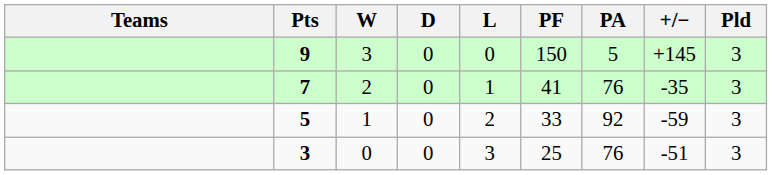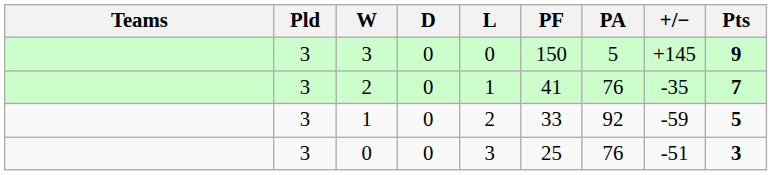columns swapped: (736, 20) <-> (305, 20)
